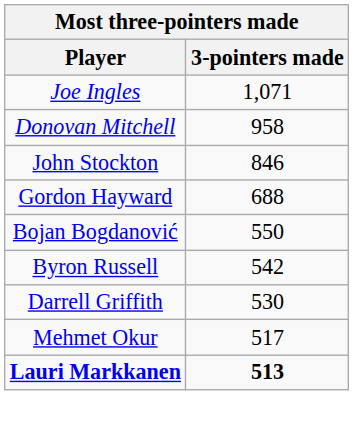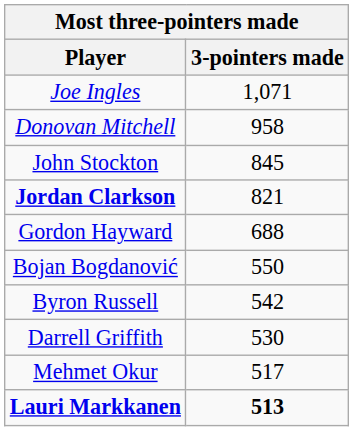(267, 162) 846 -> (267, 162) 845
+ row: (95, 197)
